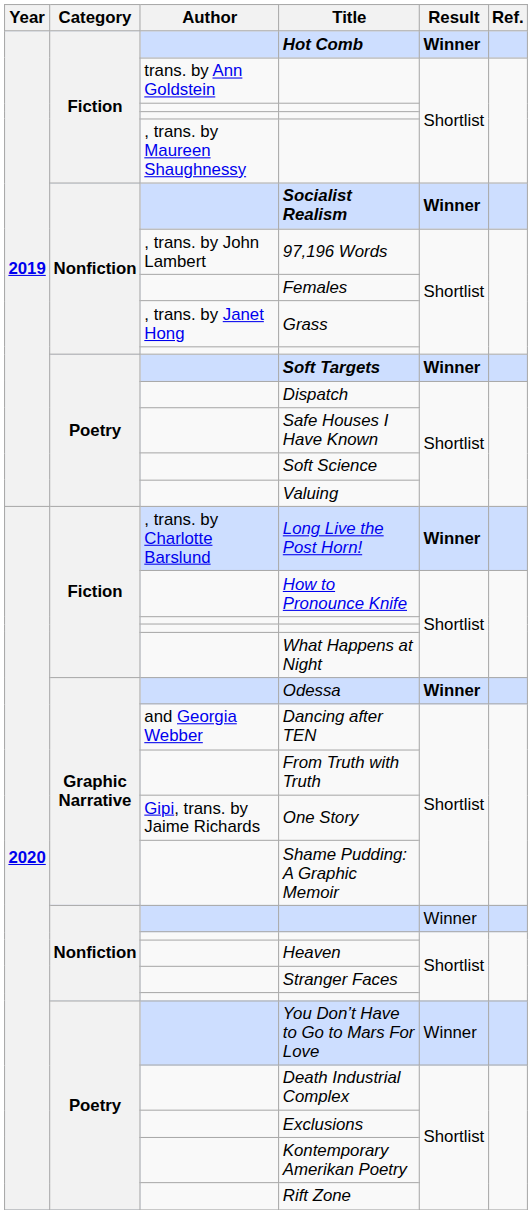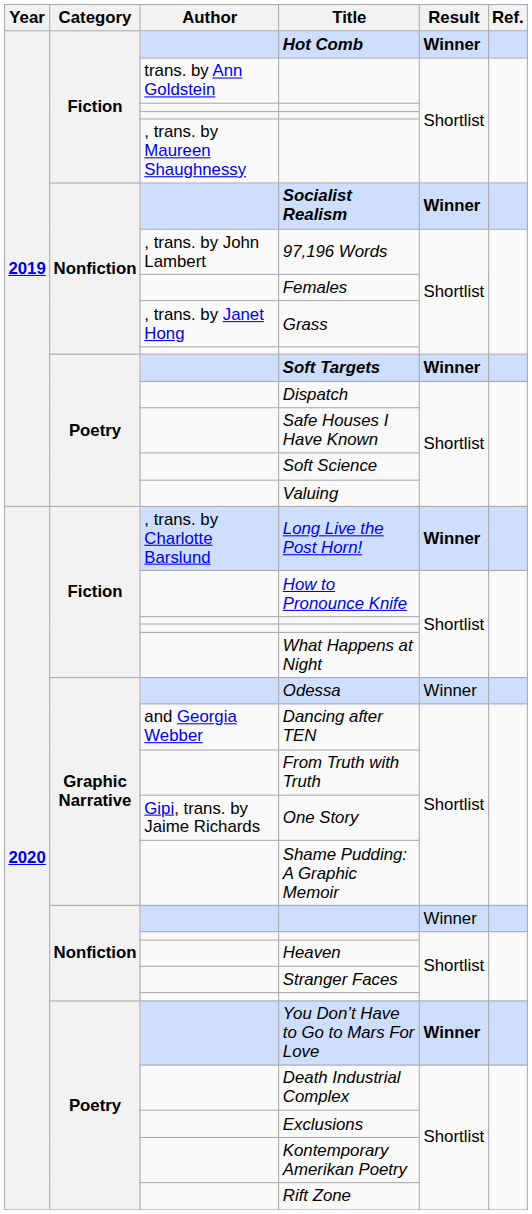(452, 690) bold -> (450, 690) normal
(450, 1032) normal -> (452, 1032) bold
